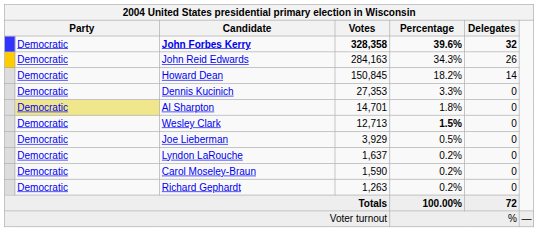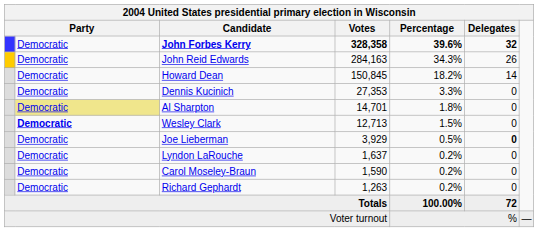(43, 124) normal -> (45, 124) bold
(451, 124) bold -> (451, 124) normal
(514, 140) normal -> (514, 140) bold
